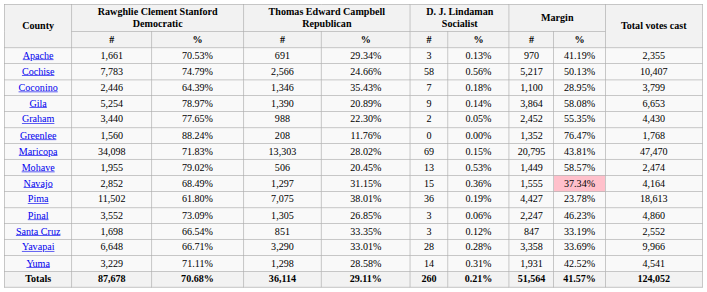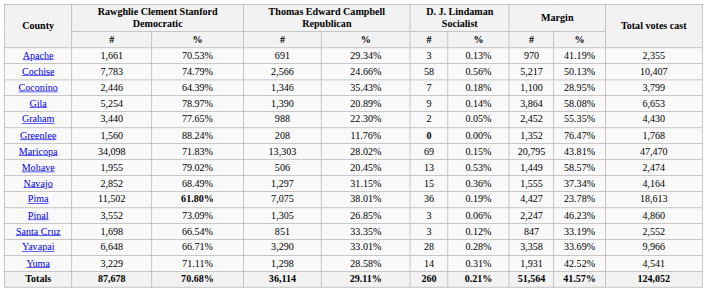(429, 135) normal -> (429, 135) bold
(580, 183) pink background -> (580, 183) no background
(197, 199) normal -> (197, 199) bold
